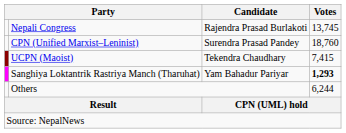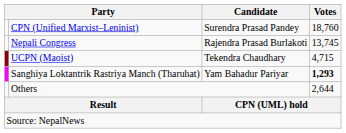rows swapped: (75, 43) <-> (43, 27)
(323, 58) 7,415 -> (323, 58) 4,715
(323, 89) 6,244 -> (323, 89) 2,644
